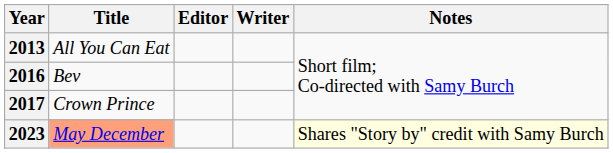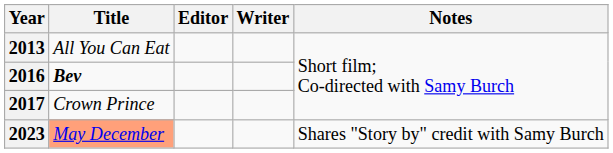(67, 76) normal -> (67, 76) bold
(451, 133) lightyellow background -> (451, 133) no background
